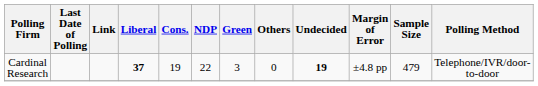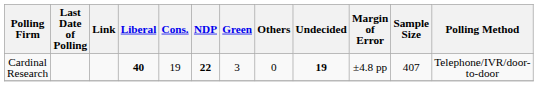(138, 67) 37 -> (138, 67) 40
(205, 67) normal -> (205, 67) bold
(411, 67) 479 -> (411, 67) 407
